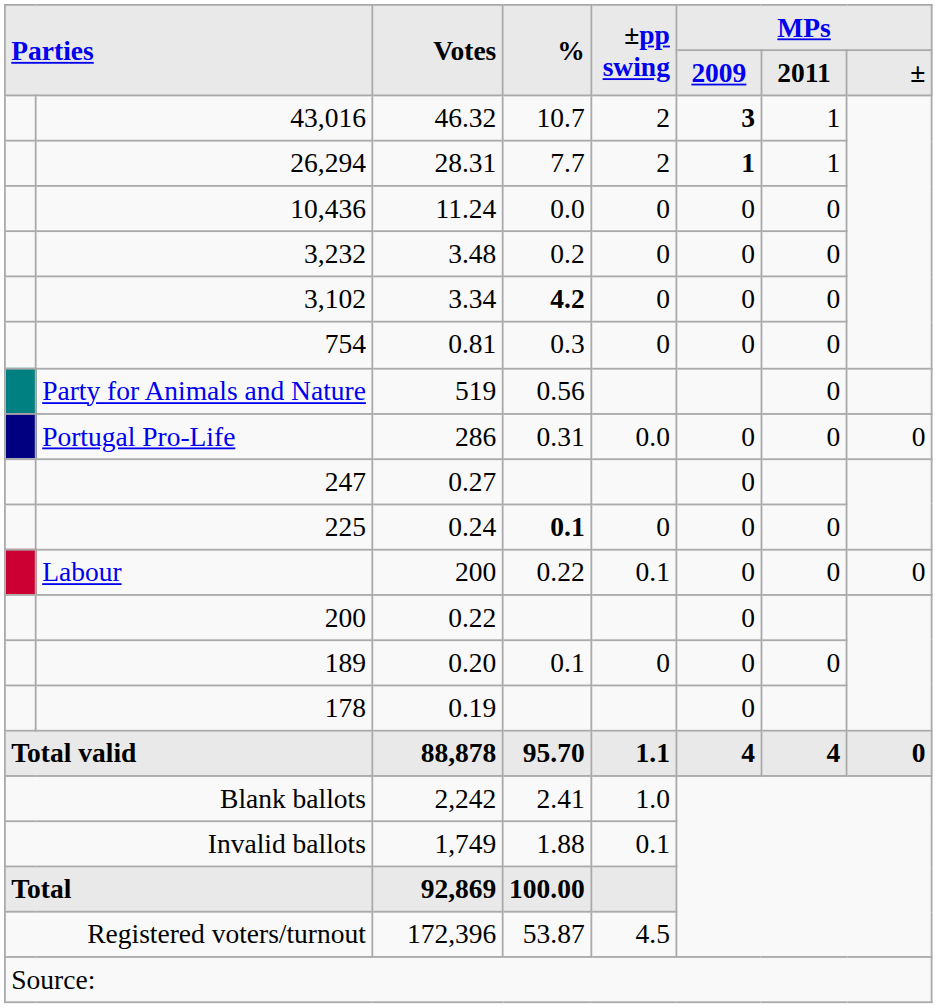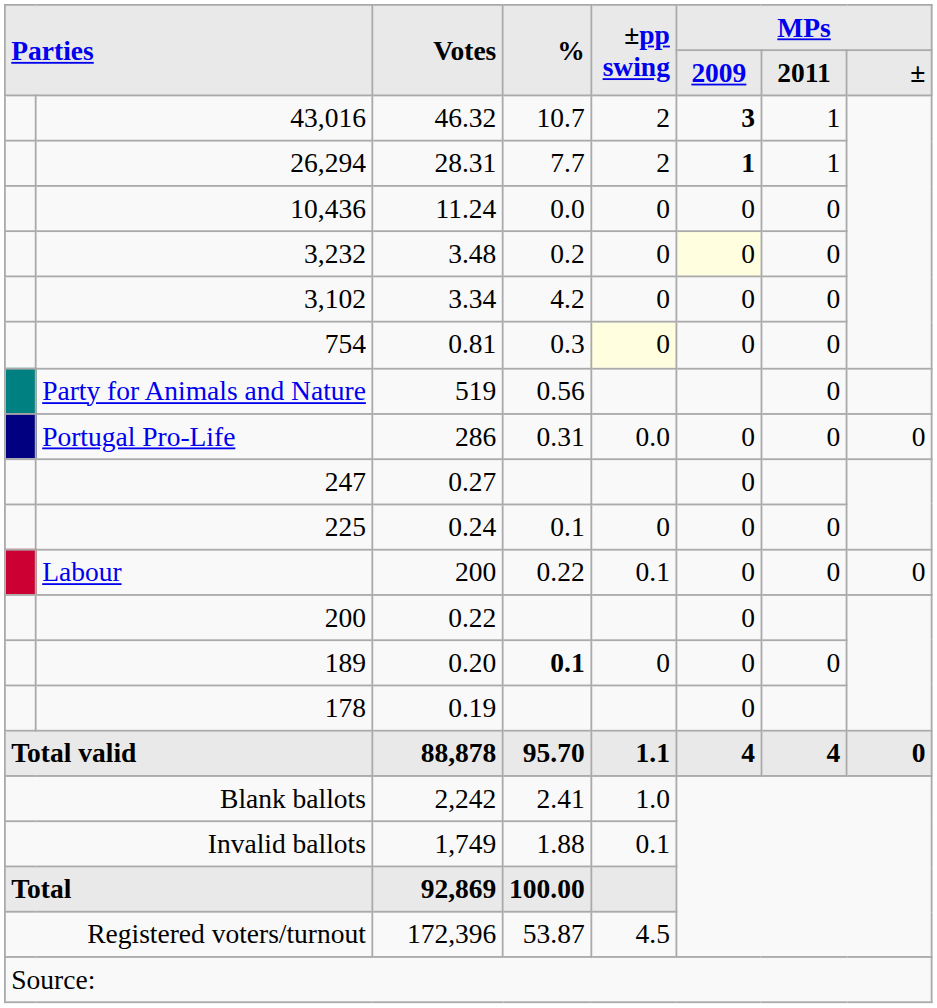(748, 254) no background -> (748, 254) lightyellow background
(568, 299) bold -> (568, 299) normal
(663, 344) no background -> (663, 344) lightyellow background
(568, 526) bold -> (568, 526) normal
(568, 662) normal -> (568, 662) bold
